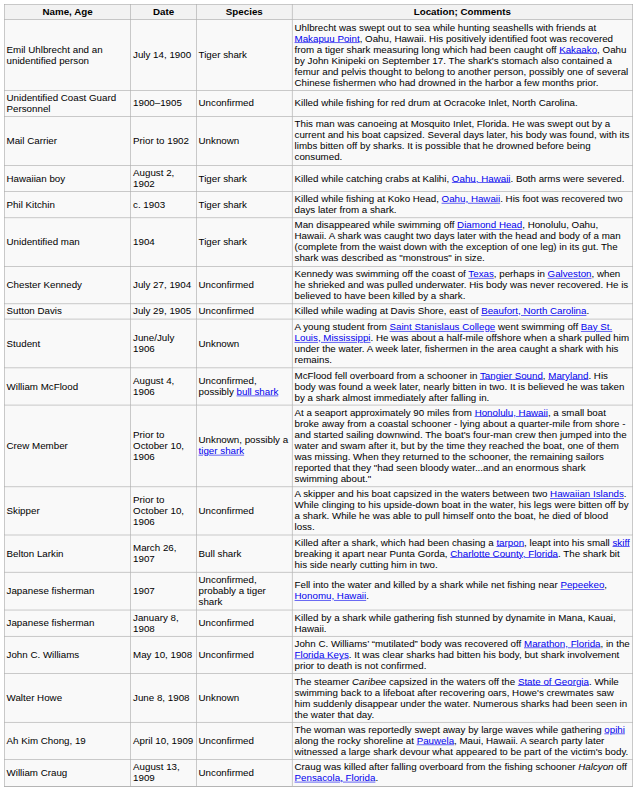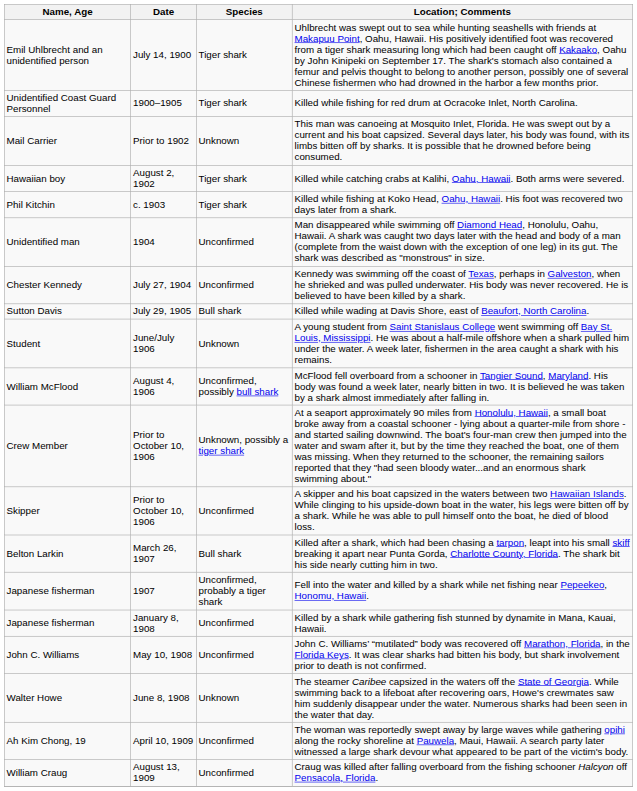(226, 103) Unconfirmed -> (223, 103) Tiger shark
(223, 242) Tiger shark -> (226, 242) Unconfirmed
(226, 311) Unconfirmed -> (220, 311) Bull shark
